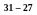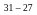(18, 7) bold -> (18, 7) normal
